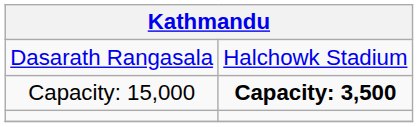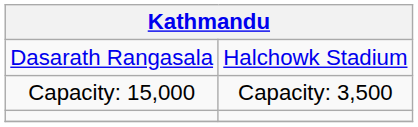(315, 92) bold -> (315, 92) normal
